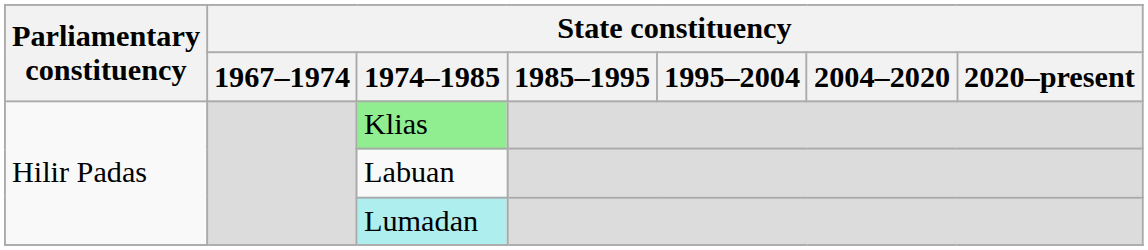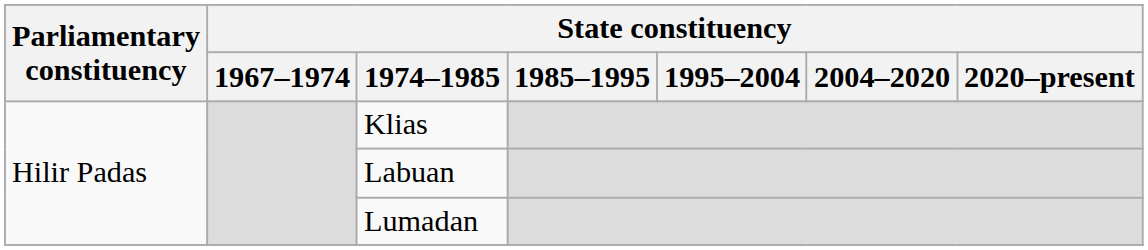(396, 124) lightgreen background -> (396, 124) no background
(421, 220) paleturquoise background -> (421, 220) no background
